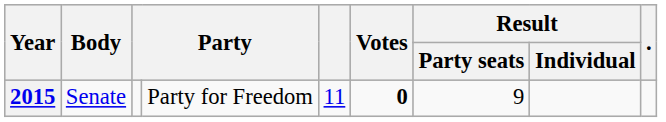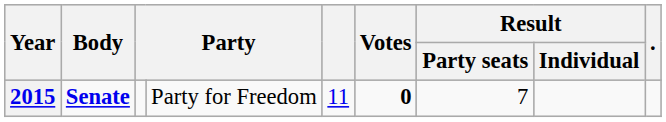(96, 98) normal -> (98, 98) bold
(519, 98) 9 -> (523, 98) 7
